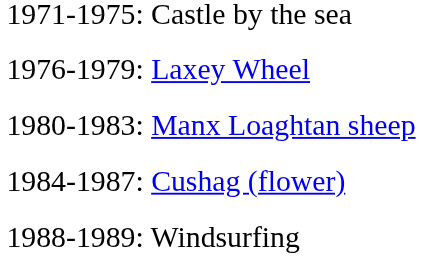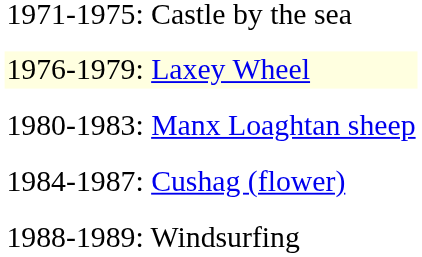(158, 69) no background -> (158, 69) lightyellow background
